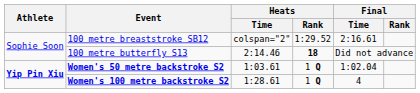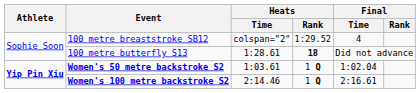(359, 40) 2:16.61 -> (359, 40) 4
(262, 54) 2:14.46 -> (262, 54) 1:28.61
(262, 81) 1:28.61 -> (262, 81) 2:14.46
(359, 81) 4 -> (359, 81) 2:16.61
